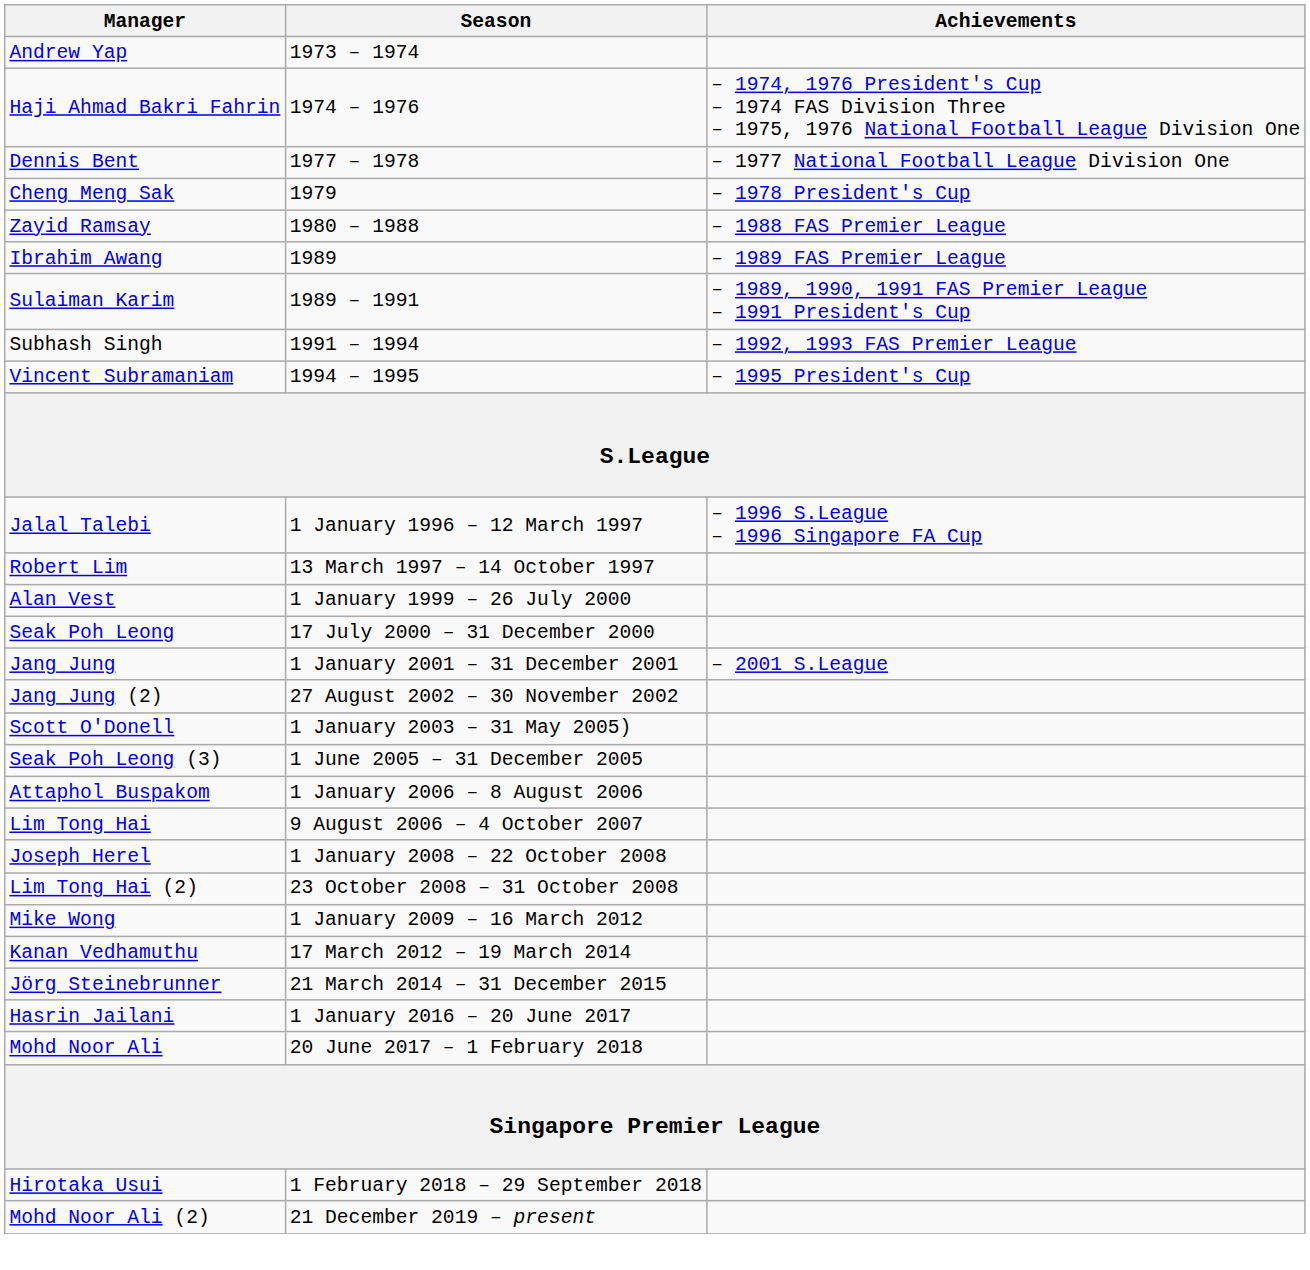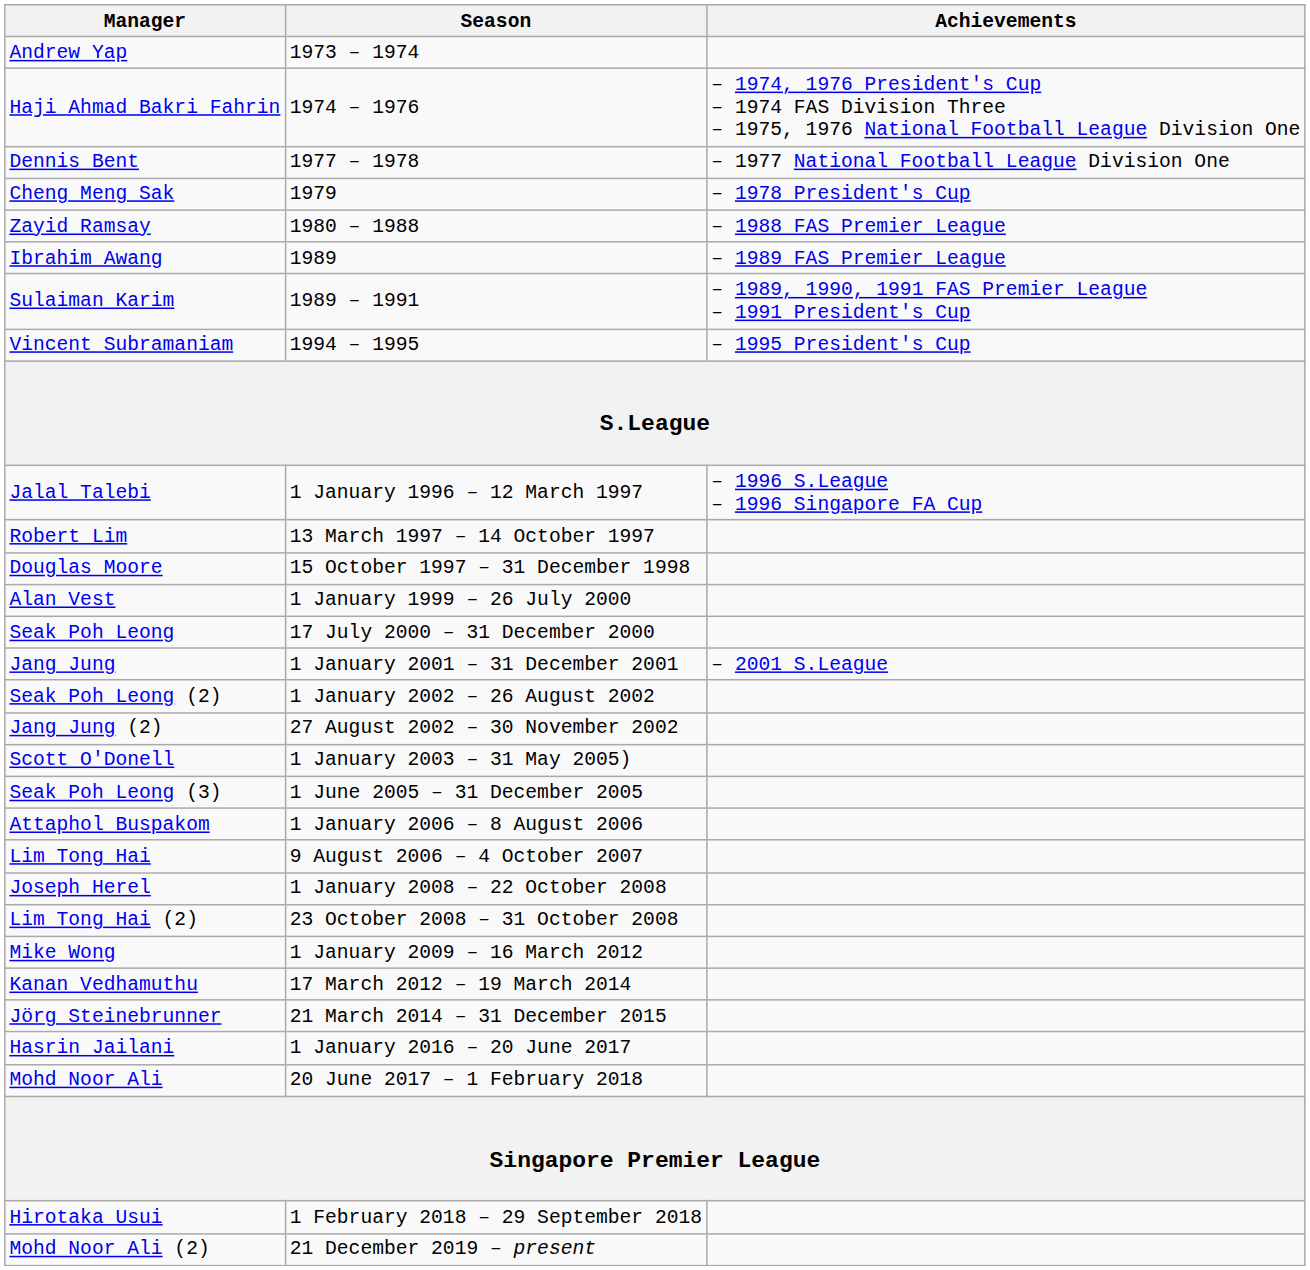- row: (86, 345)
+ row: (86, 568)
+ row: (115, 696)
